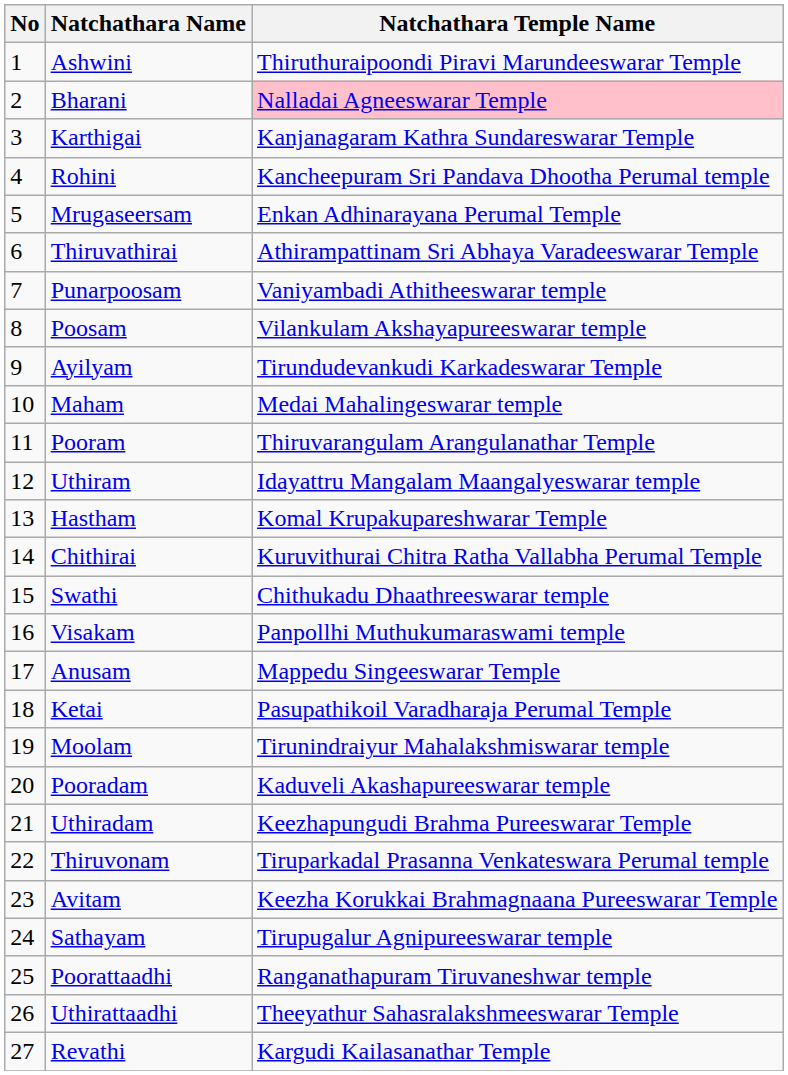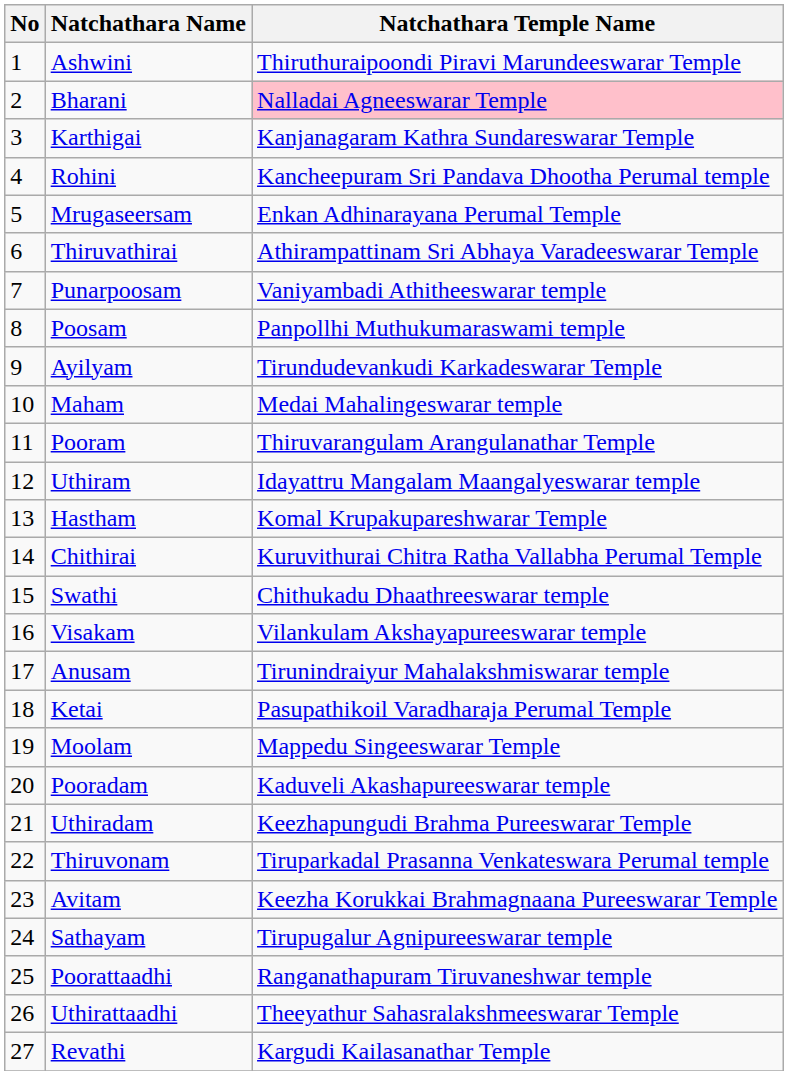(452, 328) Vilankulam Akshayapureeswarar temple -> (441, 328) Panpollhi Muthukumaraswami temple
(441, 632) Panpollhi Muthukumaraswami temple -> (452, 632) Vilankulam Akshayapureeswarar temple
(409, 670) Mappedu Singeeswarar Temple -> (463, 670) Tirunindraiyur Mahalakshmiswarar temple
(463, 746) Tirunindraiyur Mahalakshmiswarar temple -> (409, 746) Mappedu Singeeswarar Temple
